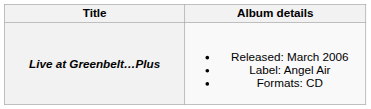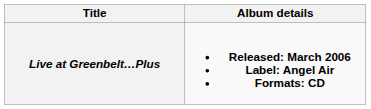(275, 70) normal -> (275, 70) bold
